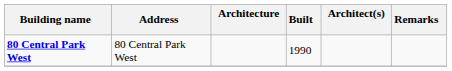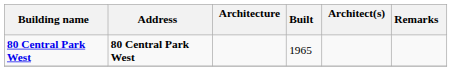(150, 50) normal -> (150, 50) bold
(300, 50) 1990 -> (301, 50) 1965
